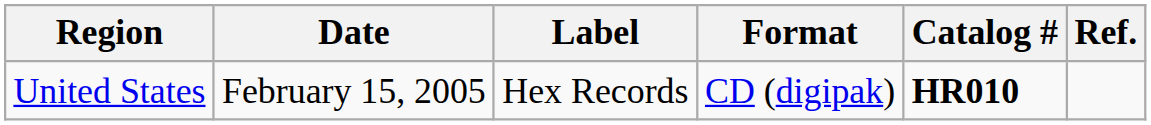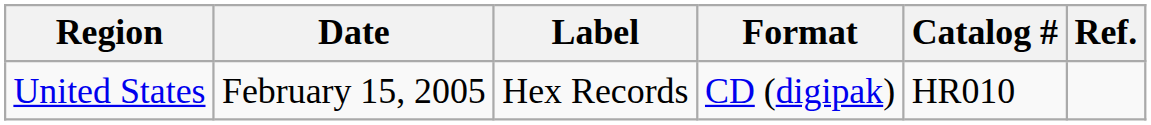(965, 89) bold -> (963, 89) normal
